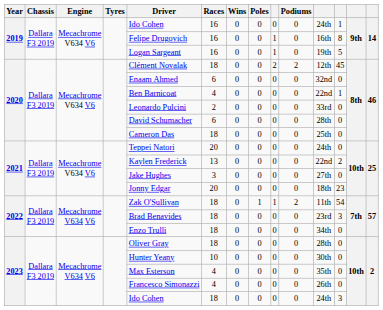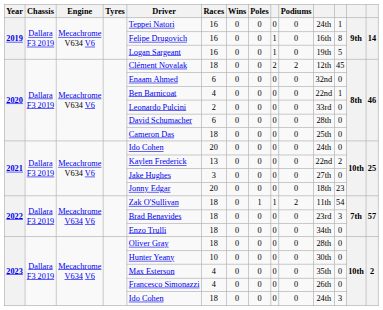(146, 24) Ido Cohen -> (152, 24) Teppei Natori
(152, 147) Teppei Natori -> (146, 147) Ido Cohen
